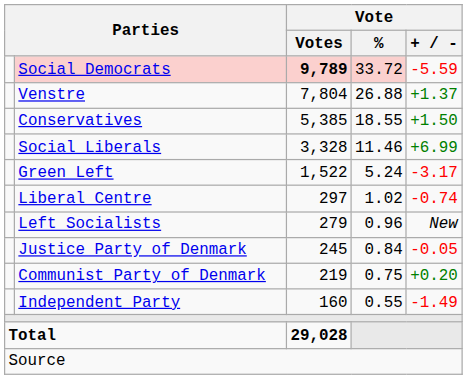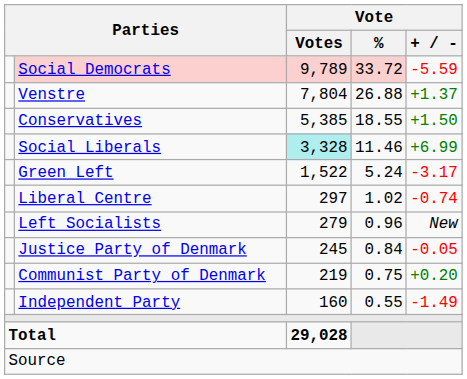(324, 69) bold -> (324, 69) normal
(324, 147) no background -> (324, 147) paleturquoise background
